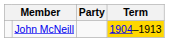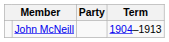(136, 29) gold background -> (136, 29) no background
